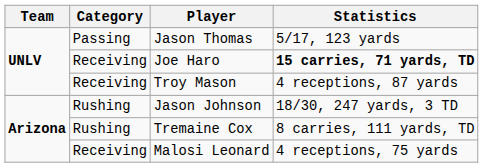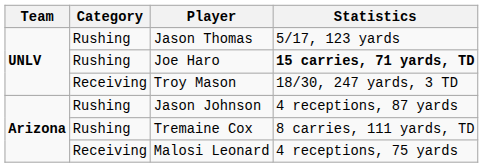(102, 39) Passing -> (102, 39) Rushing
(110, 61) Receiving -> (102, 61) Rushing
(367, 84) 4 receptions, 87 yards -> (367, 84) 18/30, 247 yards, 3 TD
(367, 106) 18/30, 247 yards, 3 TD -> (367, 106) 4 receptions, 87 yards
